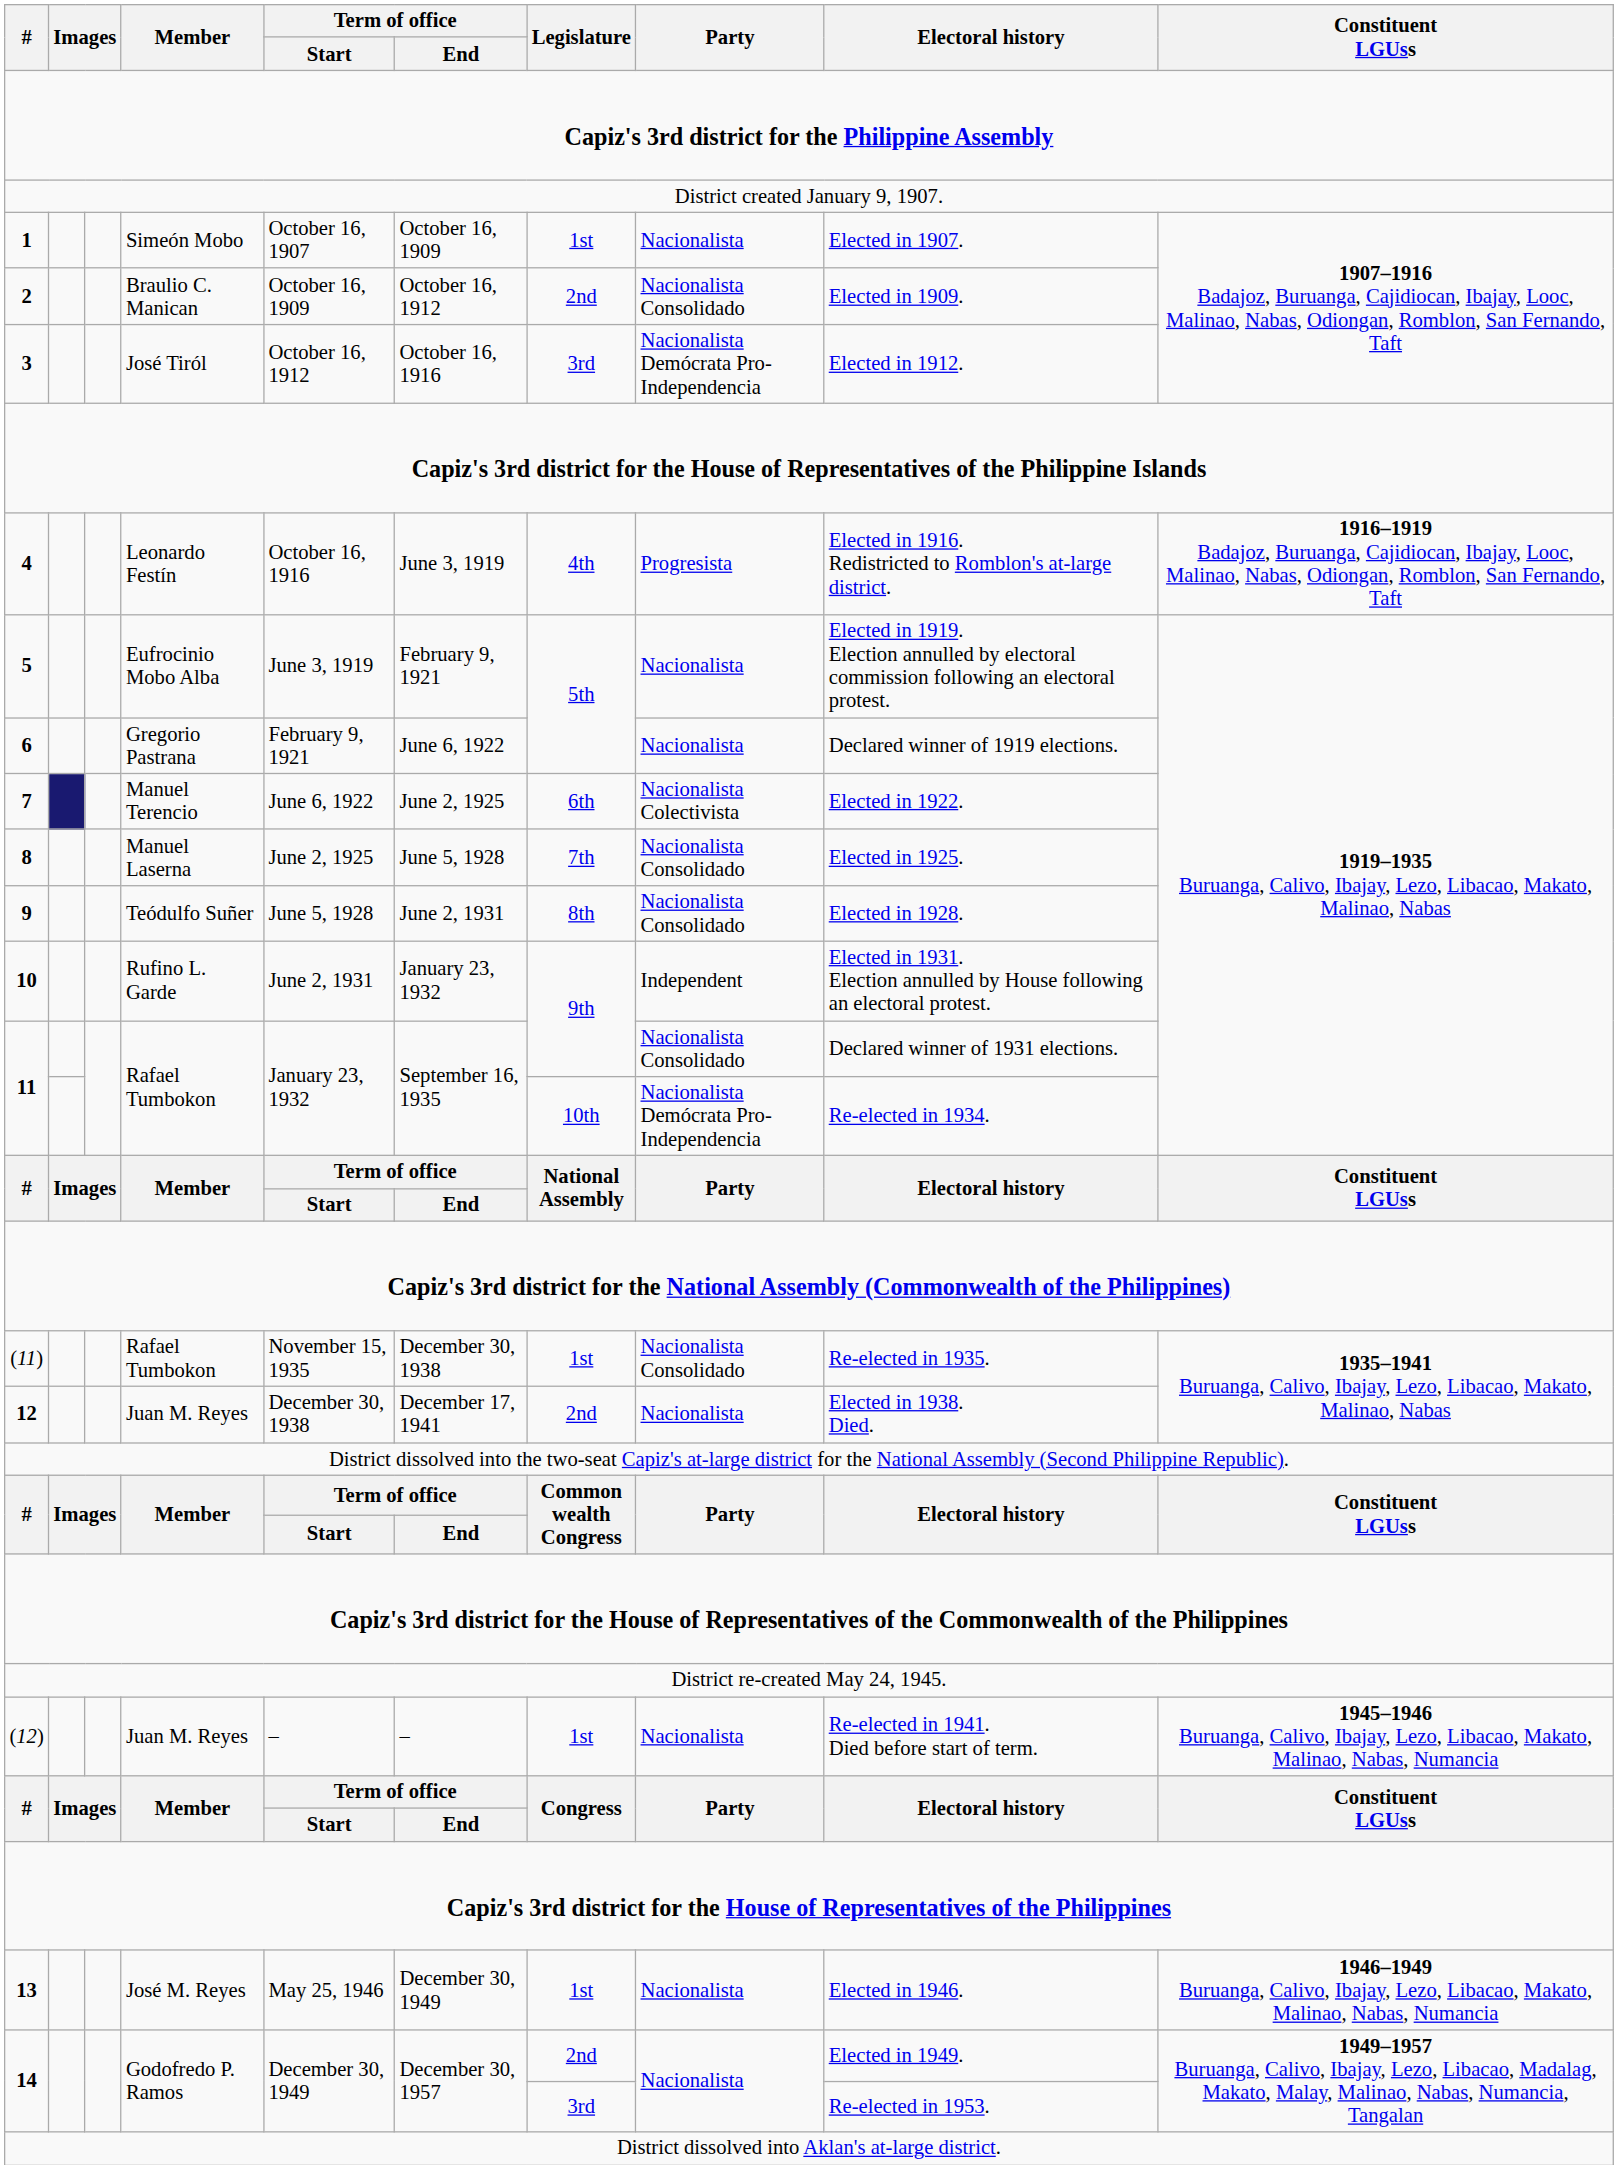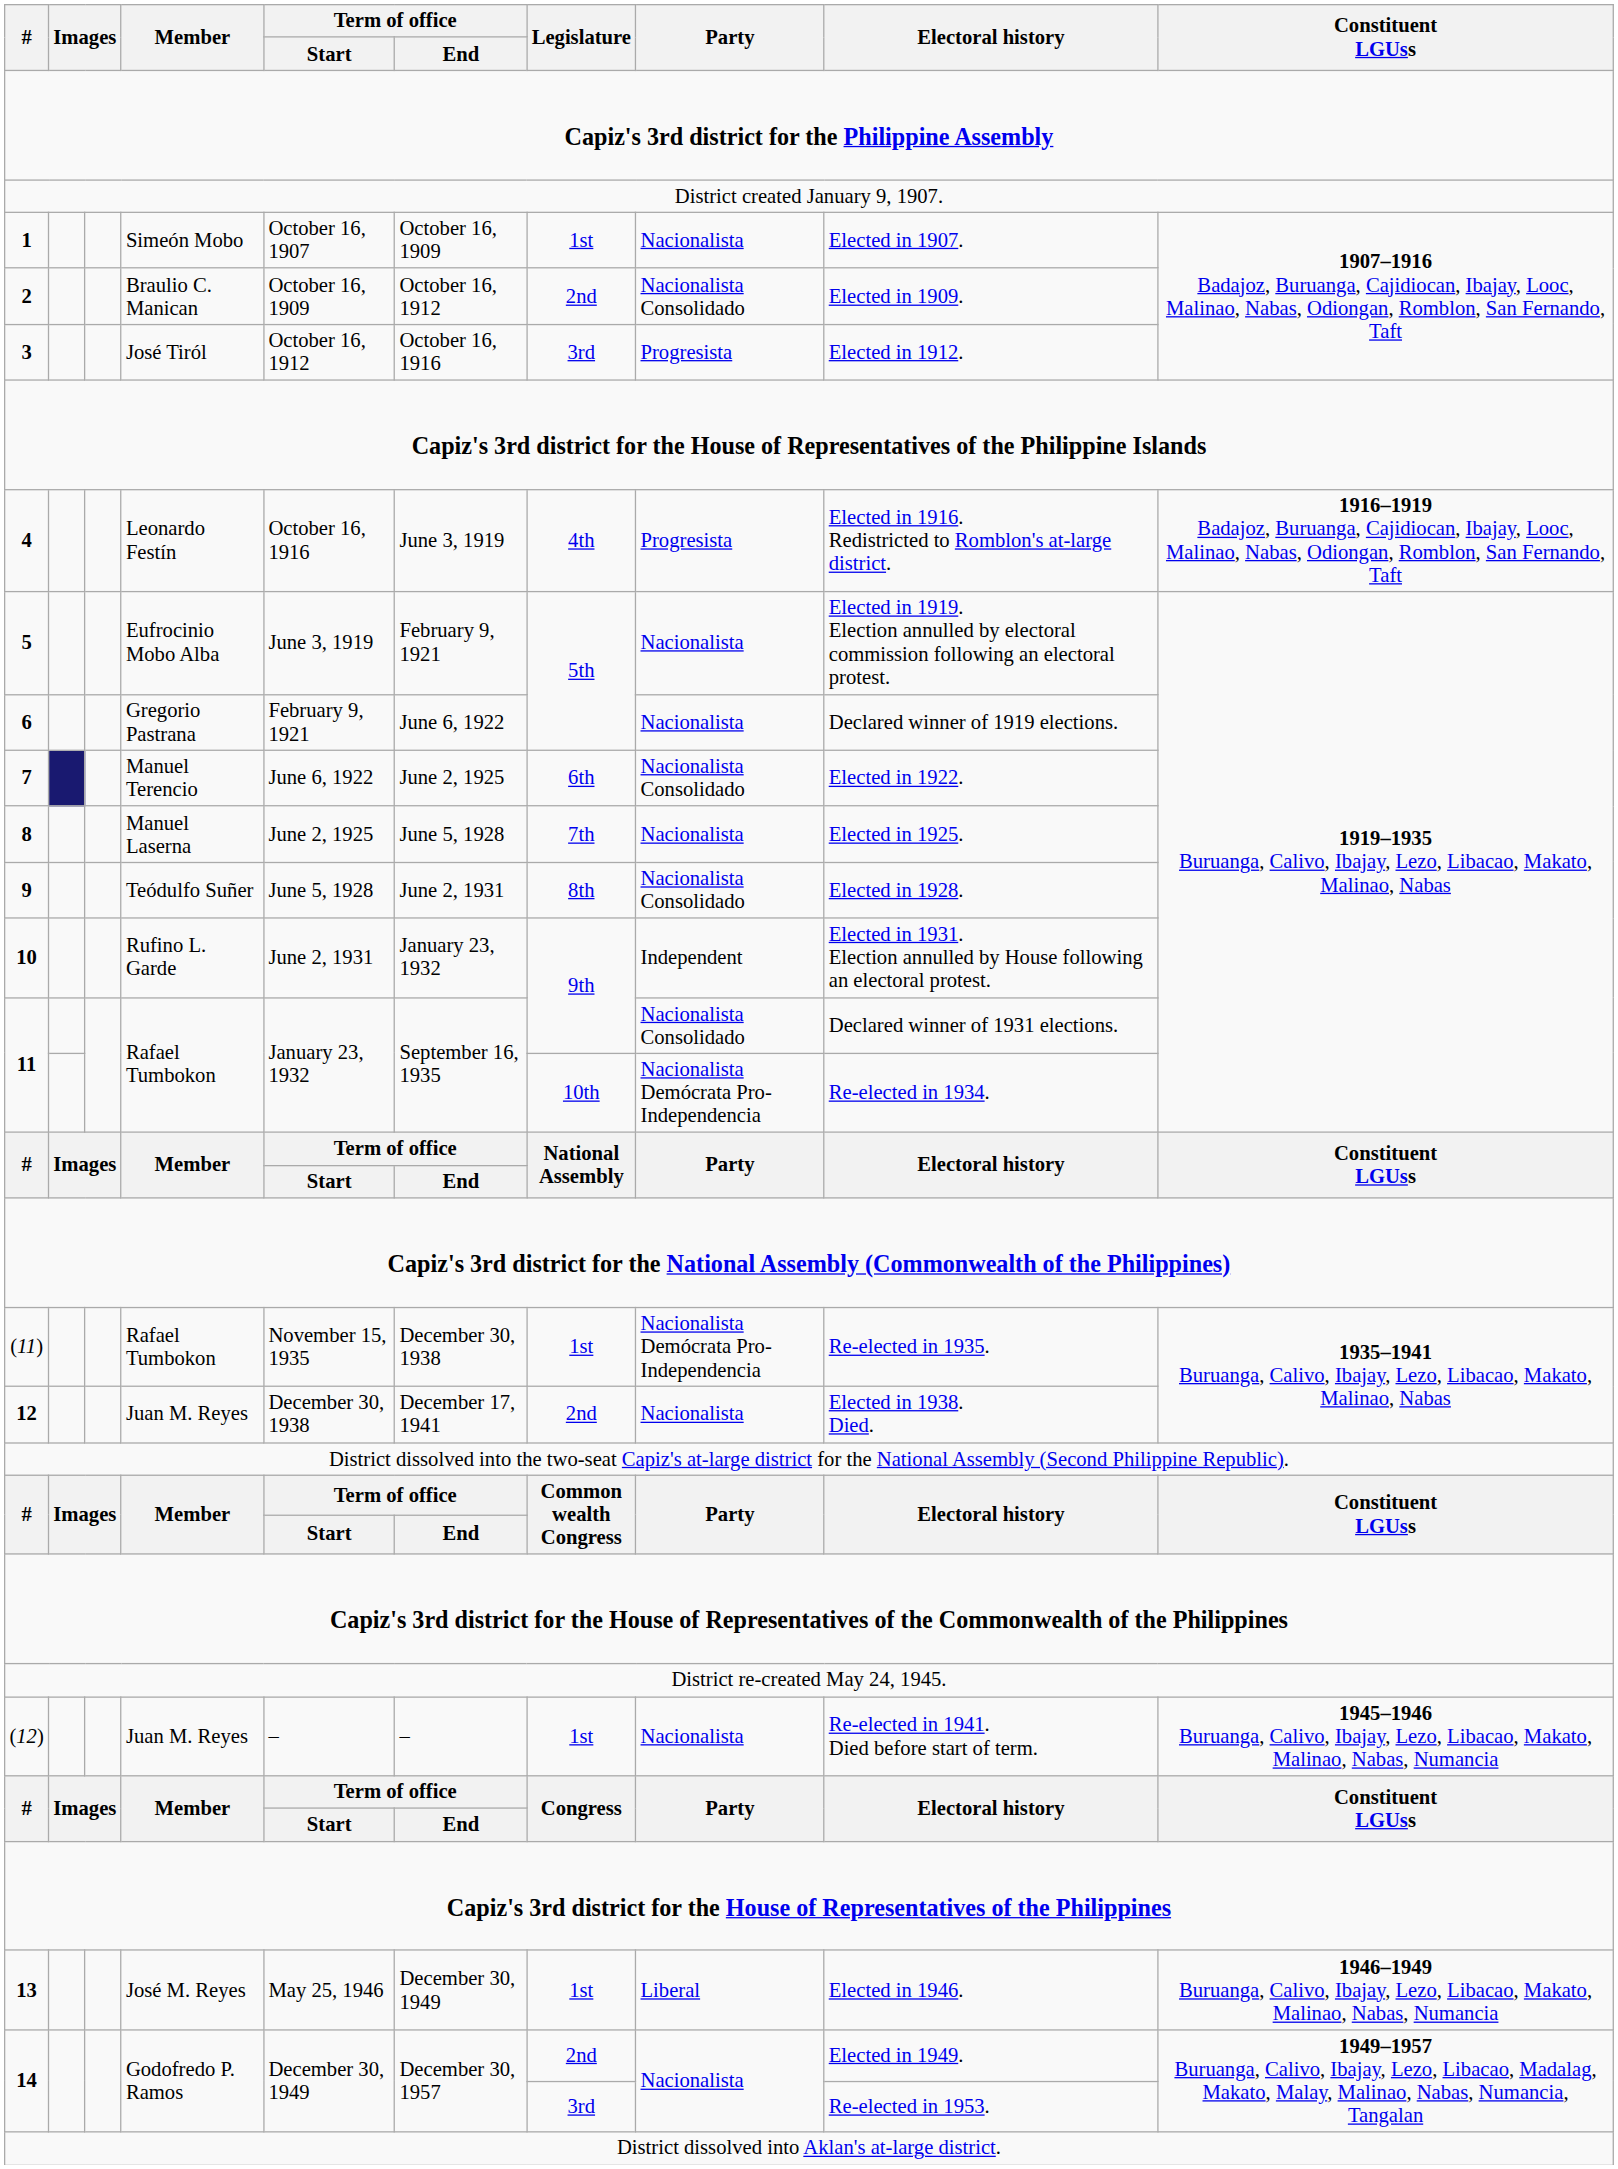(706, 363) Nacionalista Demócrata Pro-Independencia -> (686, 351) Progresista
(692, 801) Nacionalista Colectivista -> (693, 778) Nacionalista Consolidado
(693, 857) Nacionalista Consolidado -> (692, 834) Nacionalista
(693, 1358) Nacionalista Consolidado -> (706, 1346) Nacionalista Demócrata Pro-Independencia
(692, 1989) Nacionalista -> (670, 1989) Liberal
